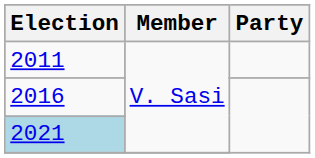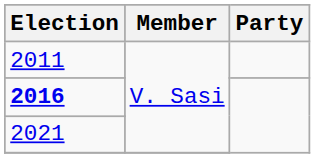(37, 97) normal -> (37, 97) bold
(37, 134) lightblue background -> (37, 134) no background
